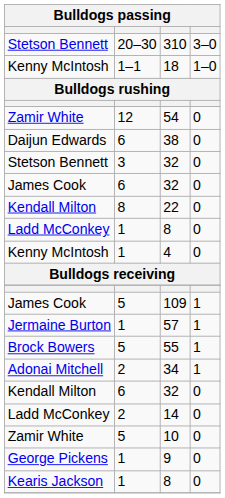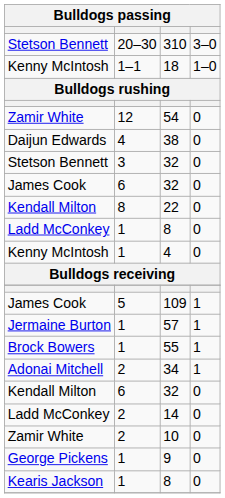(121, 140) 6 -> (121, 140) 4
(121, 347) 5 -> (121, 347) 1
(121, 437) 5 -> (121, 437) 2
